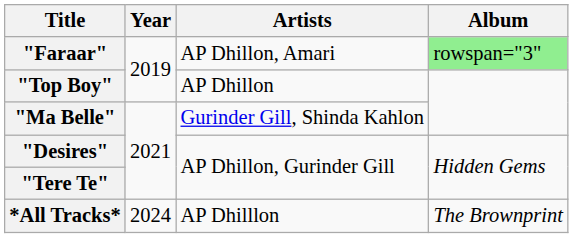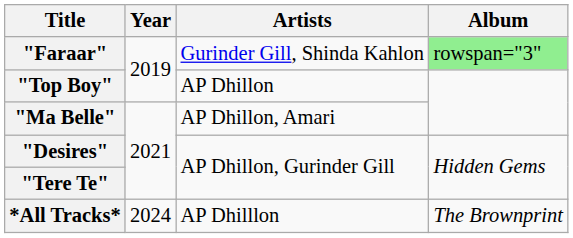(258, 53) AP Dhillon, Amari -> (302, 53) Gurinder Gill, Shinda Kahlon
(302, 118) Gurinder Gill, Shinda Kahlon -> (258, 118) AP Dhillon, Amari
